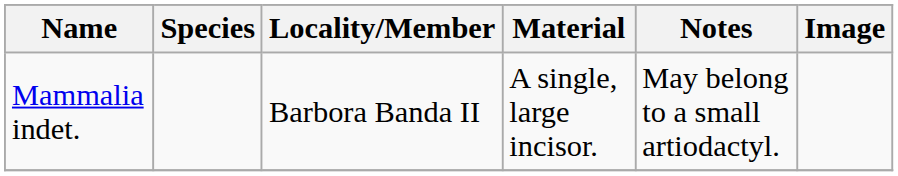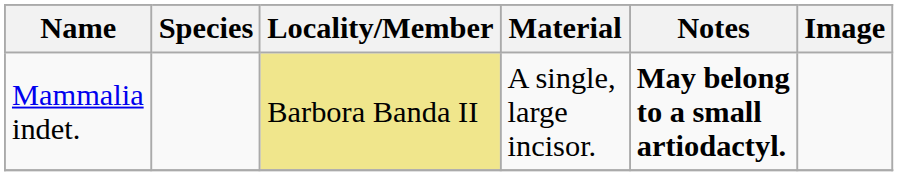(375, 111) no background -> (373, 111) khaki background
(715, 111) normal -> (713, 111) bold
